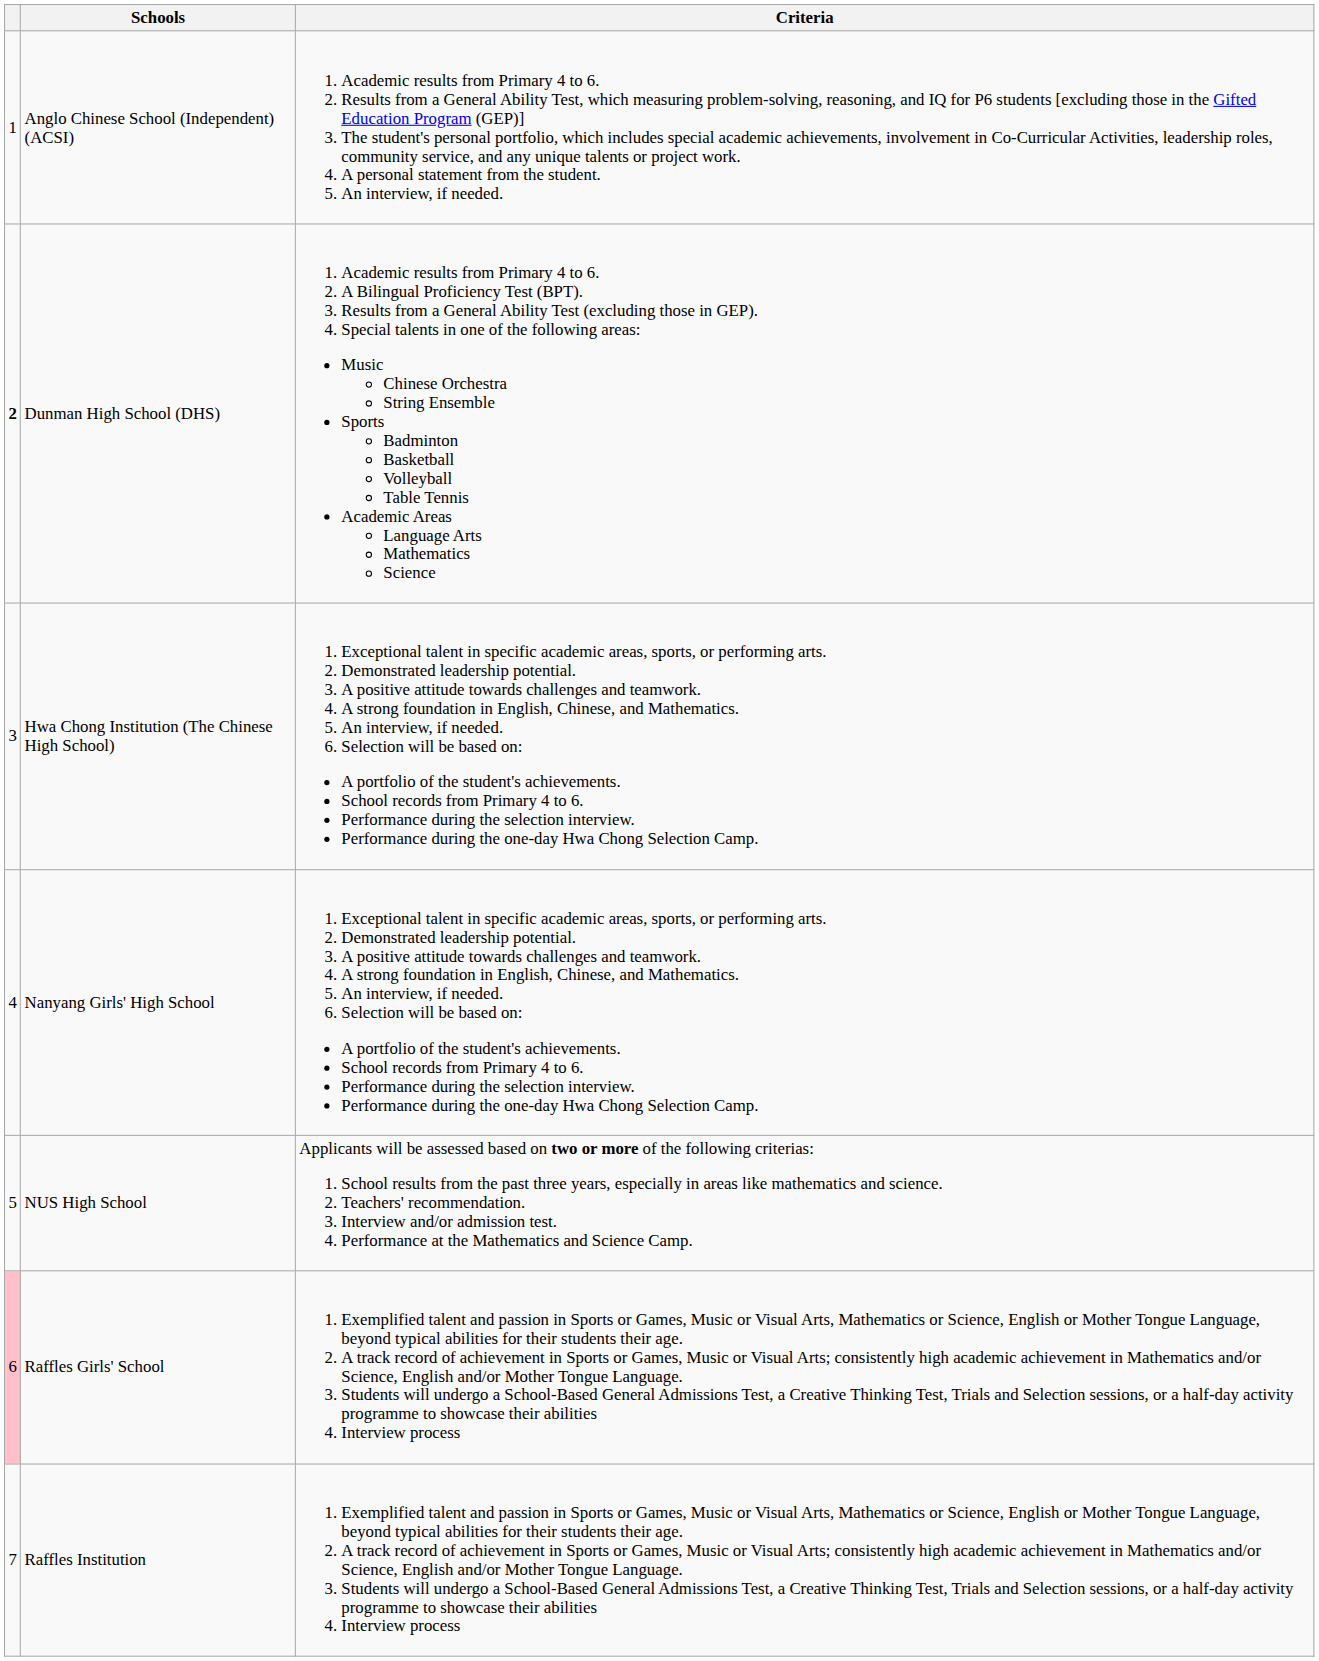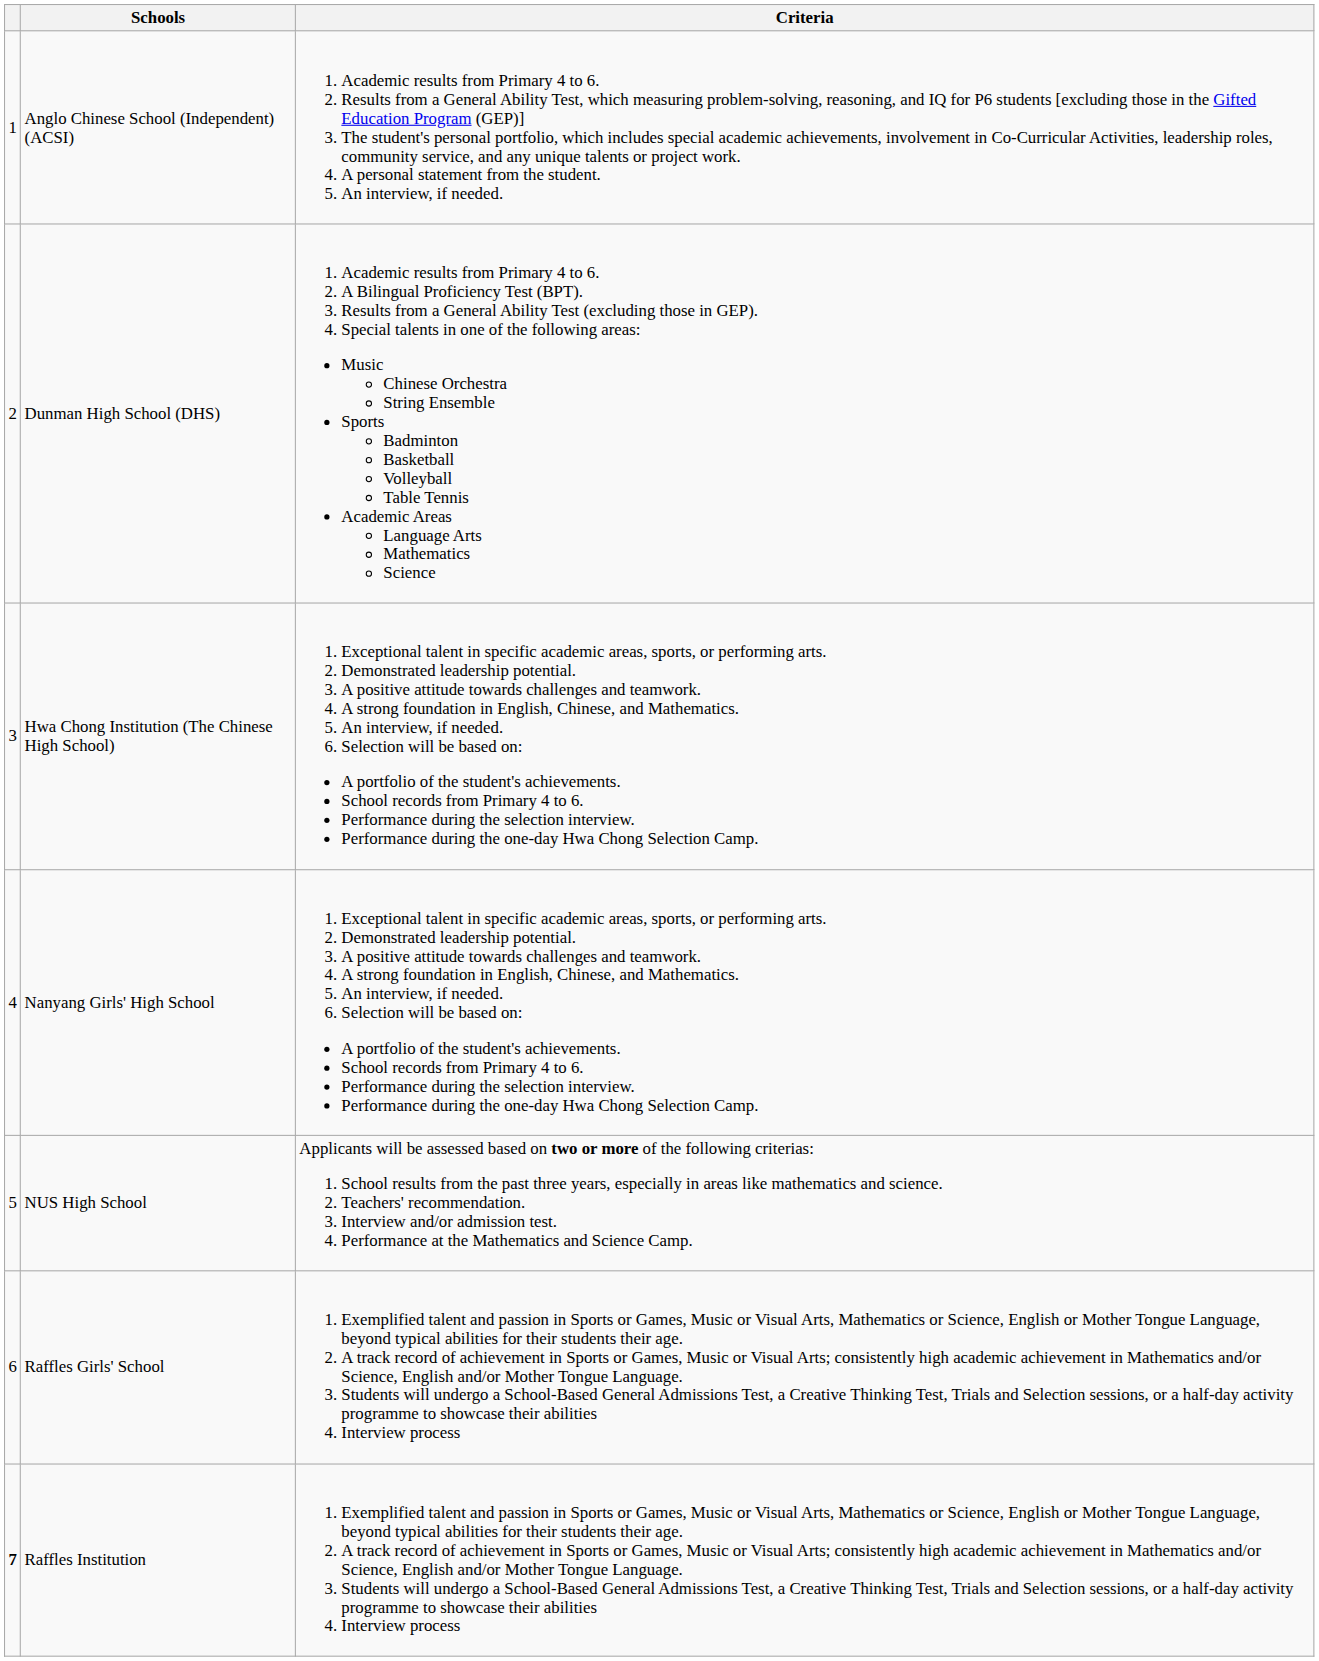(13, 413) bold -> (13, 413) normal
(13, 1367) pink background -> (13, 1367) no background
(13, 1559) normal -> (13, 1559) bold
